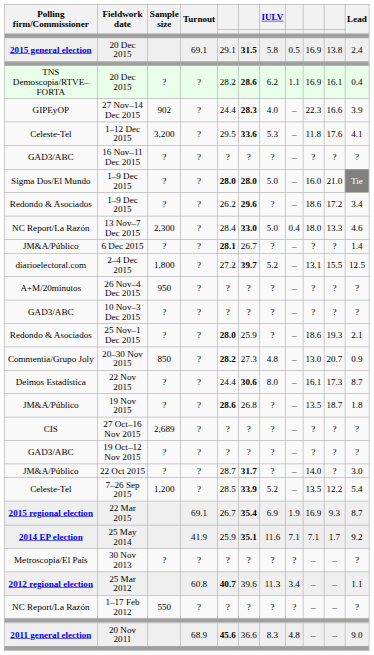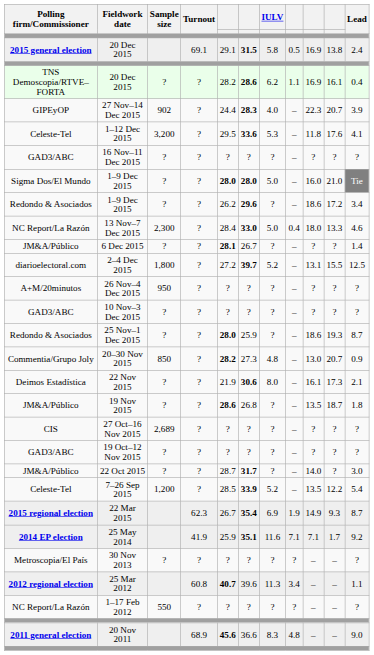(334, 110) 16.6 -> (334, 110) 20.7
(357, 335) 2.1 -> (357, 335) 8.7
(228, 382) 24.4 -> (228, 382) 21.9
(357, 382) 8.7 -> (357, 382) 2.1
(199, 513) 69.1 -> (199, 513) 62.3
(313, 513) 16.9 -> (313, 513) 14.9
